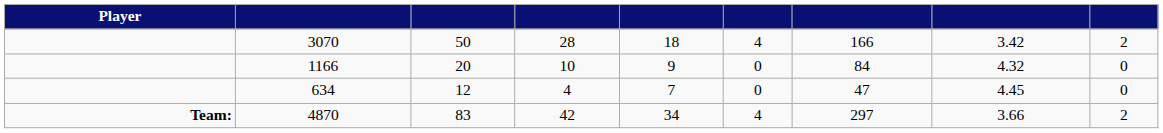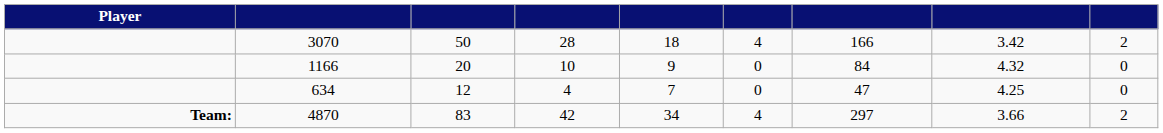(1011, 90) 4.45 -> (1011, 90) 4.25
